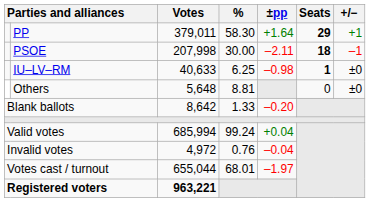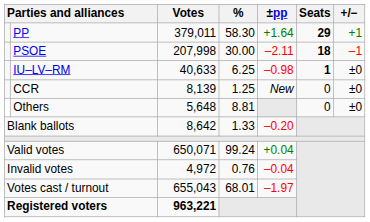+ row: (26, 88)
(195, 132) 685,994 -> (195, 150) 650,071
(195, 169) 655,044 -> (195, 188) 655,043
